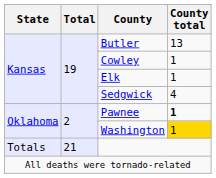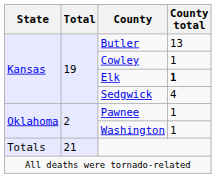(173, 78) normal -> (173, 78) bold
(173, 112) bold -> (173, 112) normal
(173, 130) gold background -> (173, 130) no background
